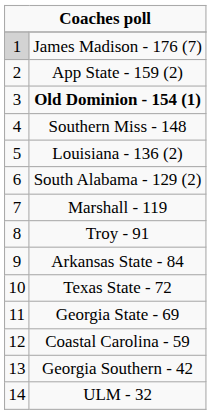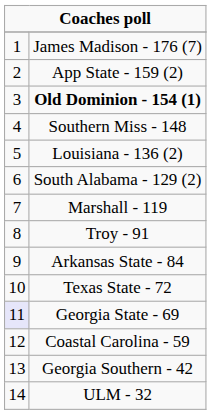(17, 45) lightgrey background -> (17, 45) no background
(17, 314) no background -> (17, 314) lavender background
